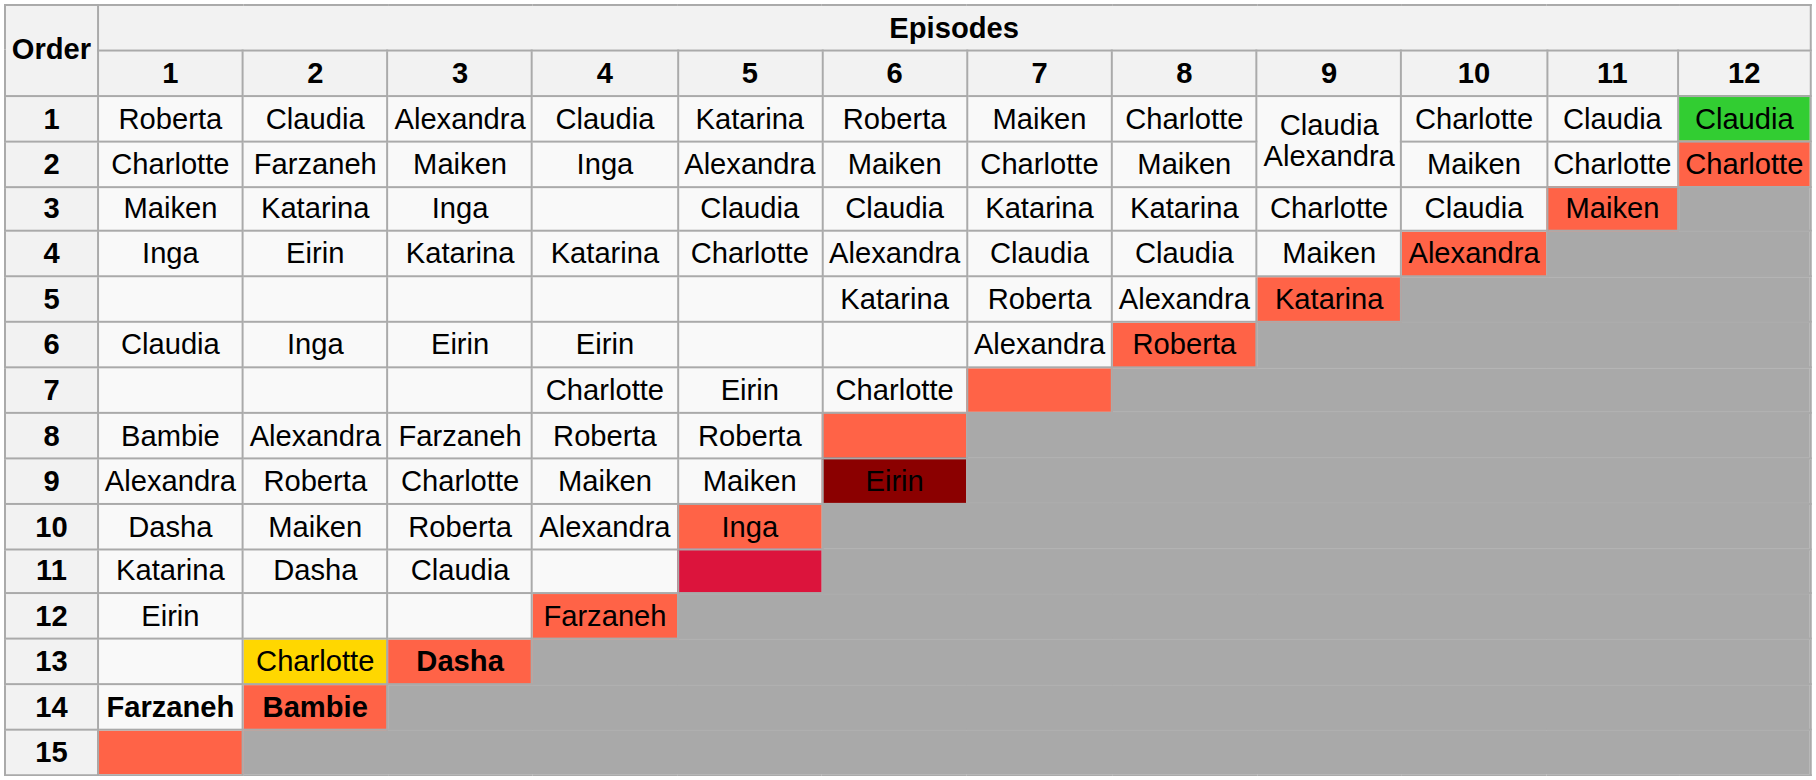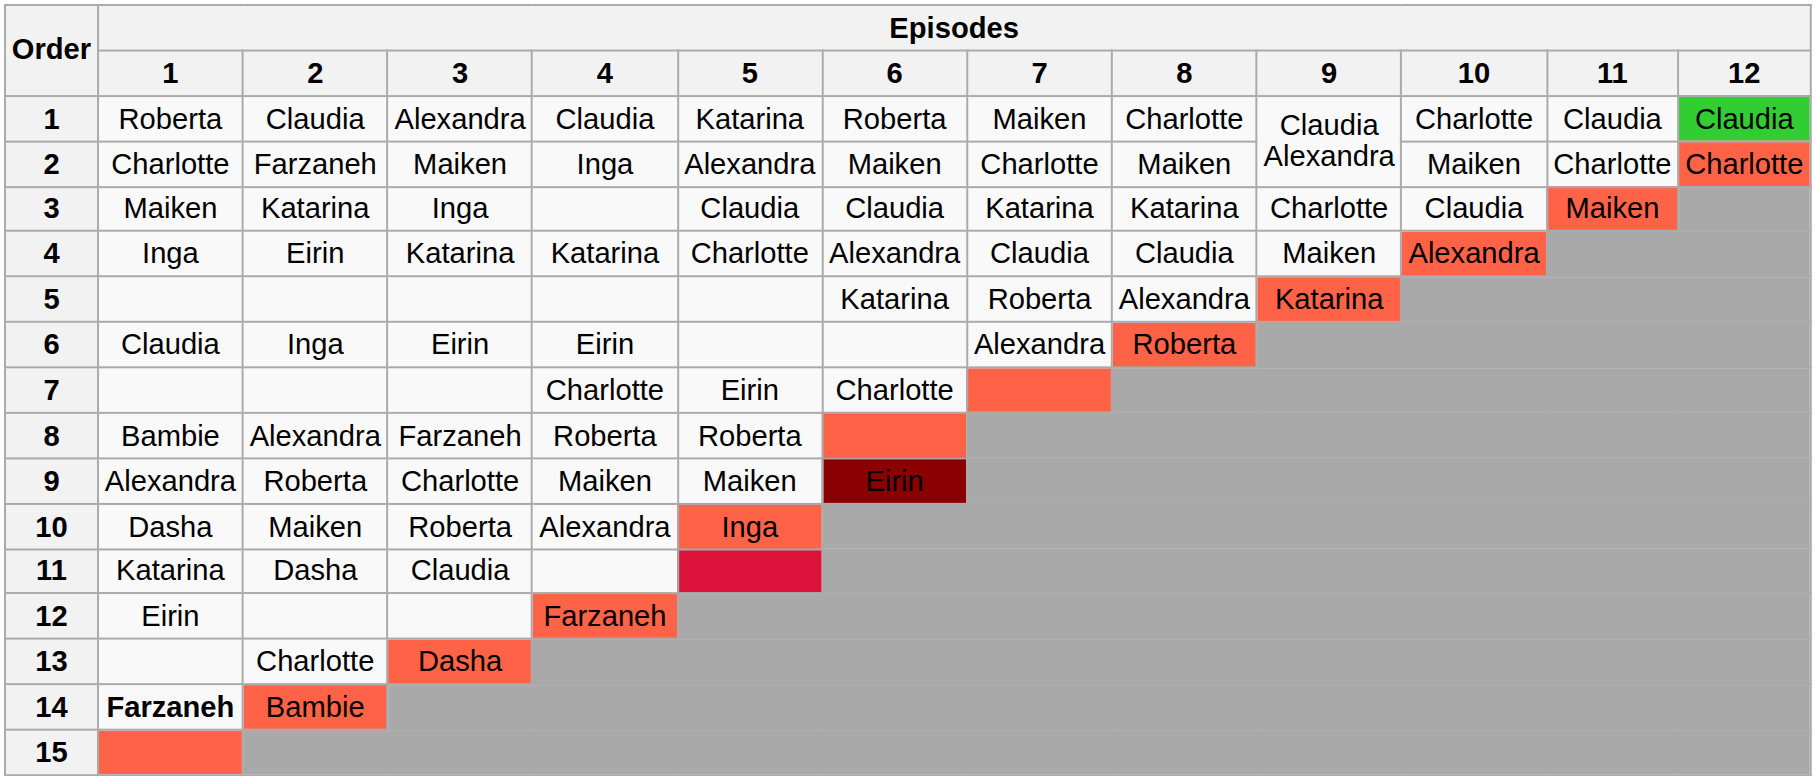(315, 661) gold background -> (315, 661) no background
(460, 661) bold -> (460, 661) normal
(315, 707) bold -> (315, 707) normal
